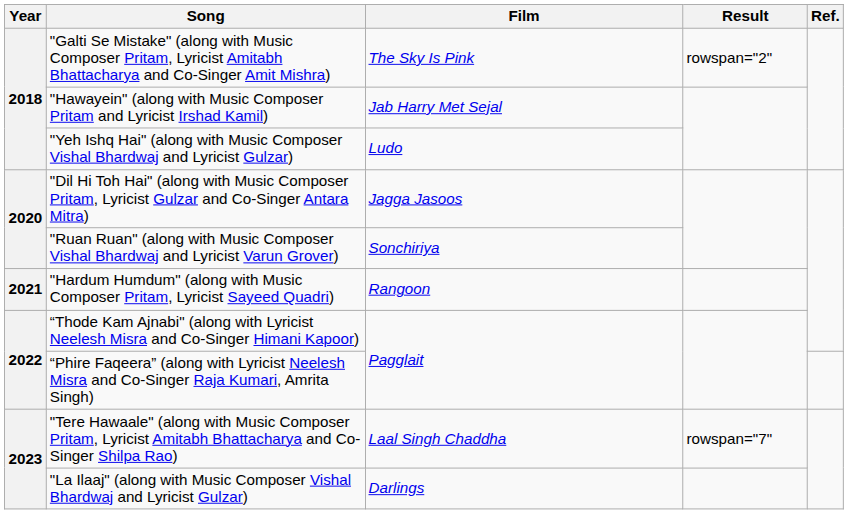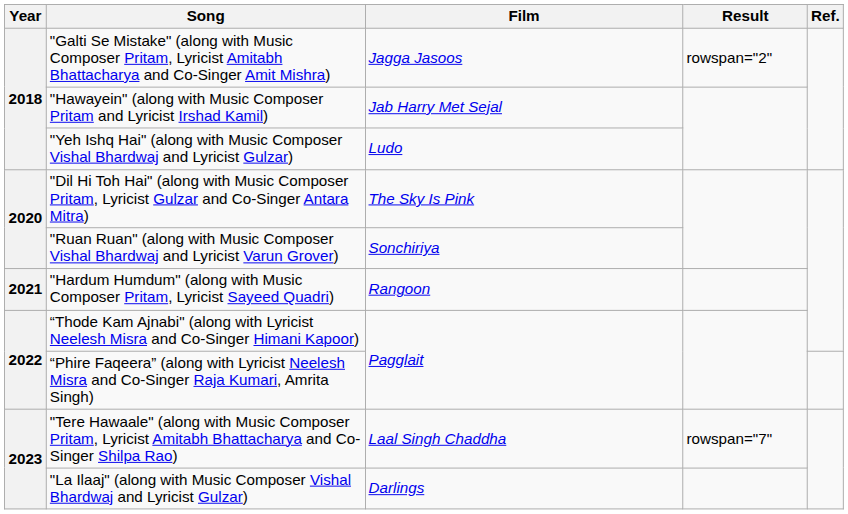(421, 57) The Sky Is Pink -> (415, 57) Jagga Jasoos
(415, 198) Jagga Jasoos -> (421, 198) The Sky Is Pink
